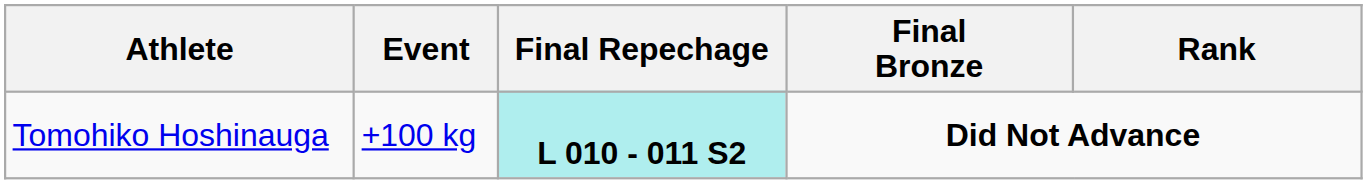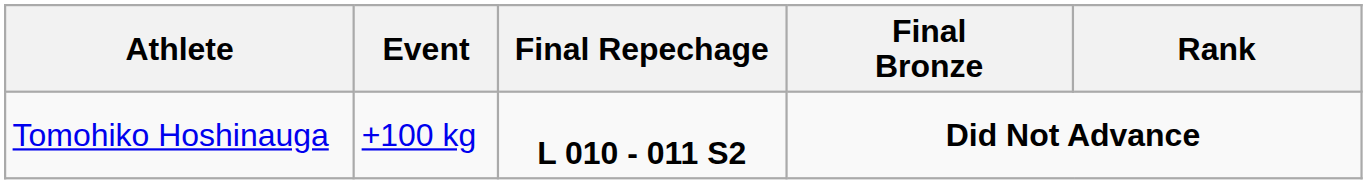(642, 152) paleturquoise background -> (642, 152) no background
